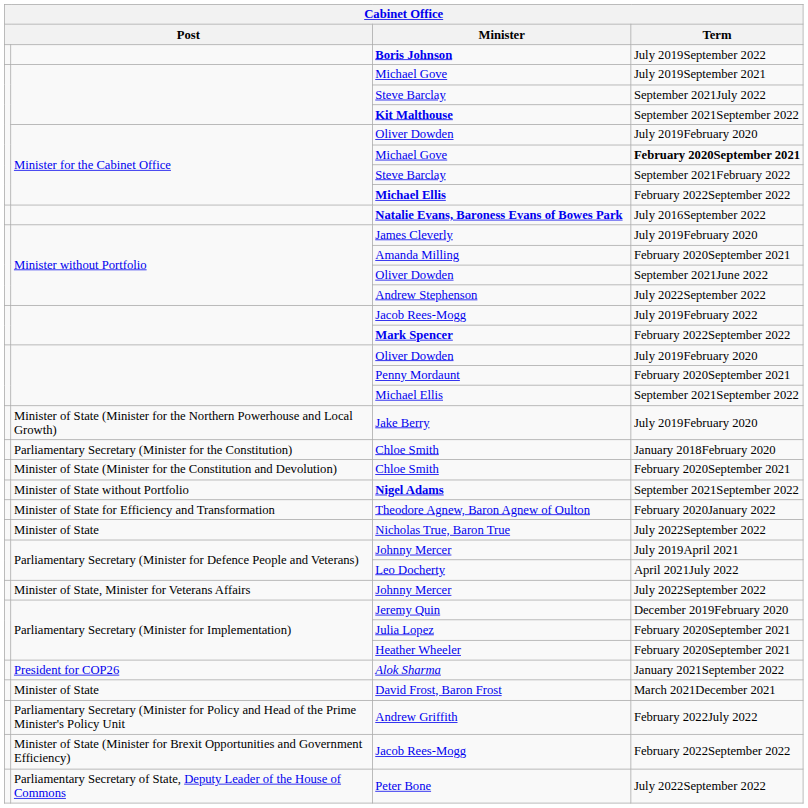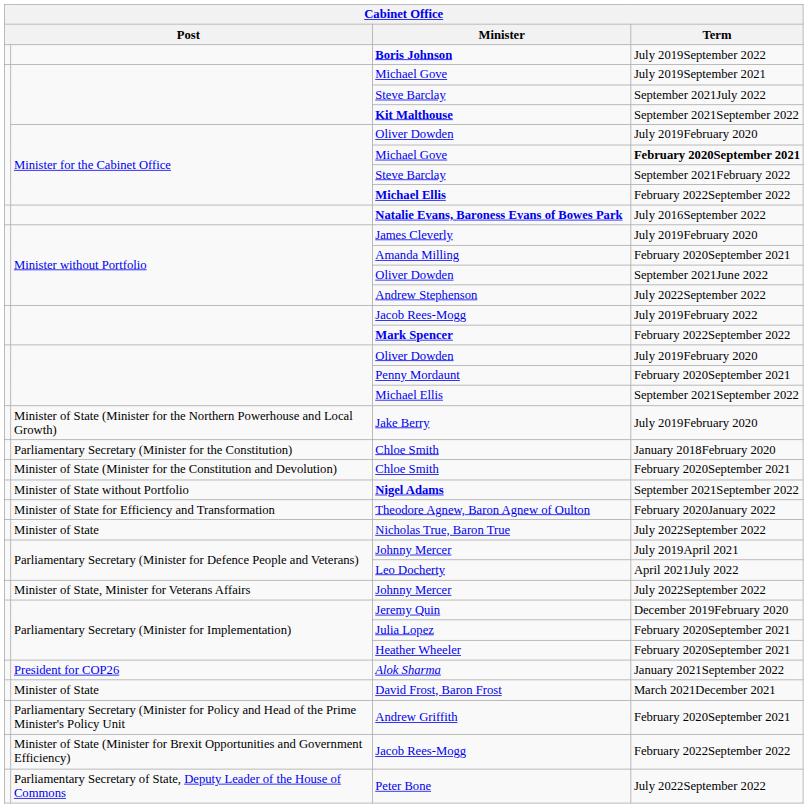(696, 717) February 2022July 2022 -> (712, 717) February 2020September 2021
